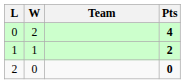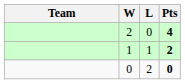columns swapped: (102, 13) <-> (14, 13)
